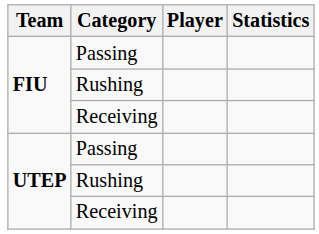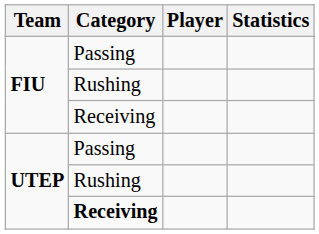(117, 212) normal -> (116, 212) bold
